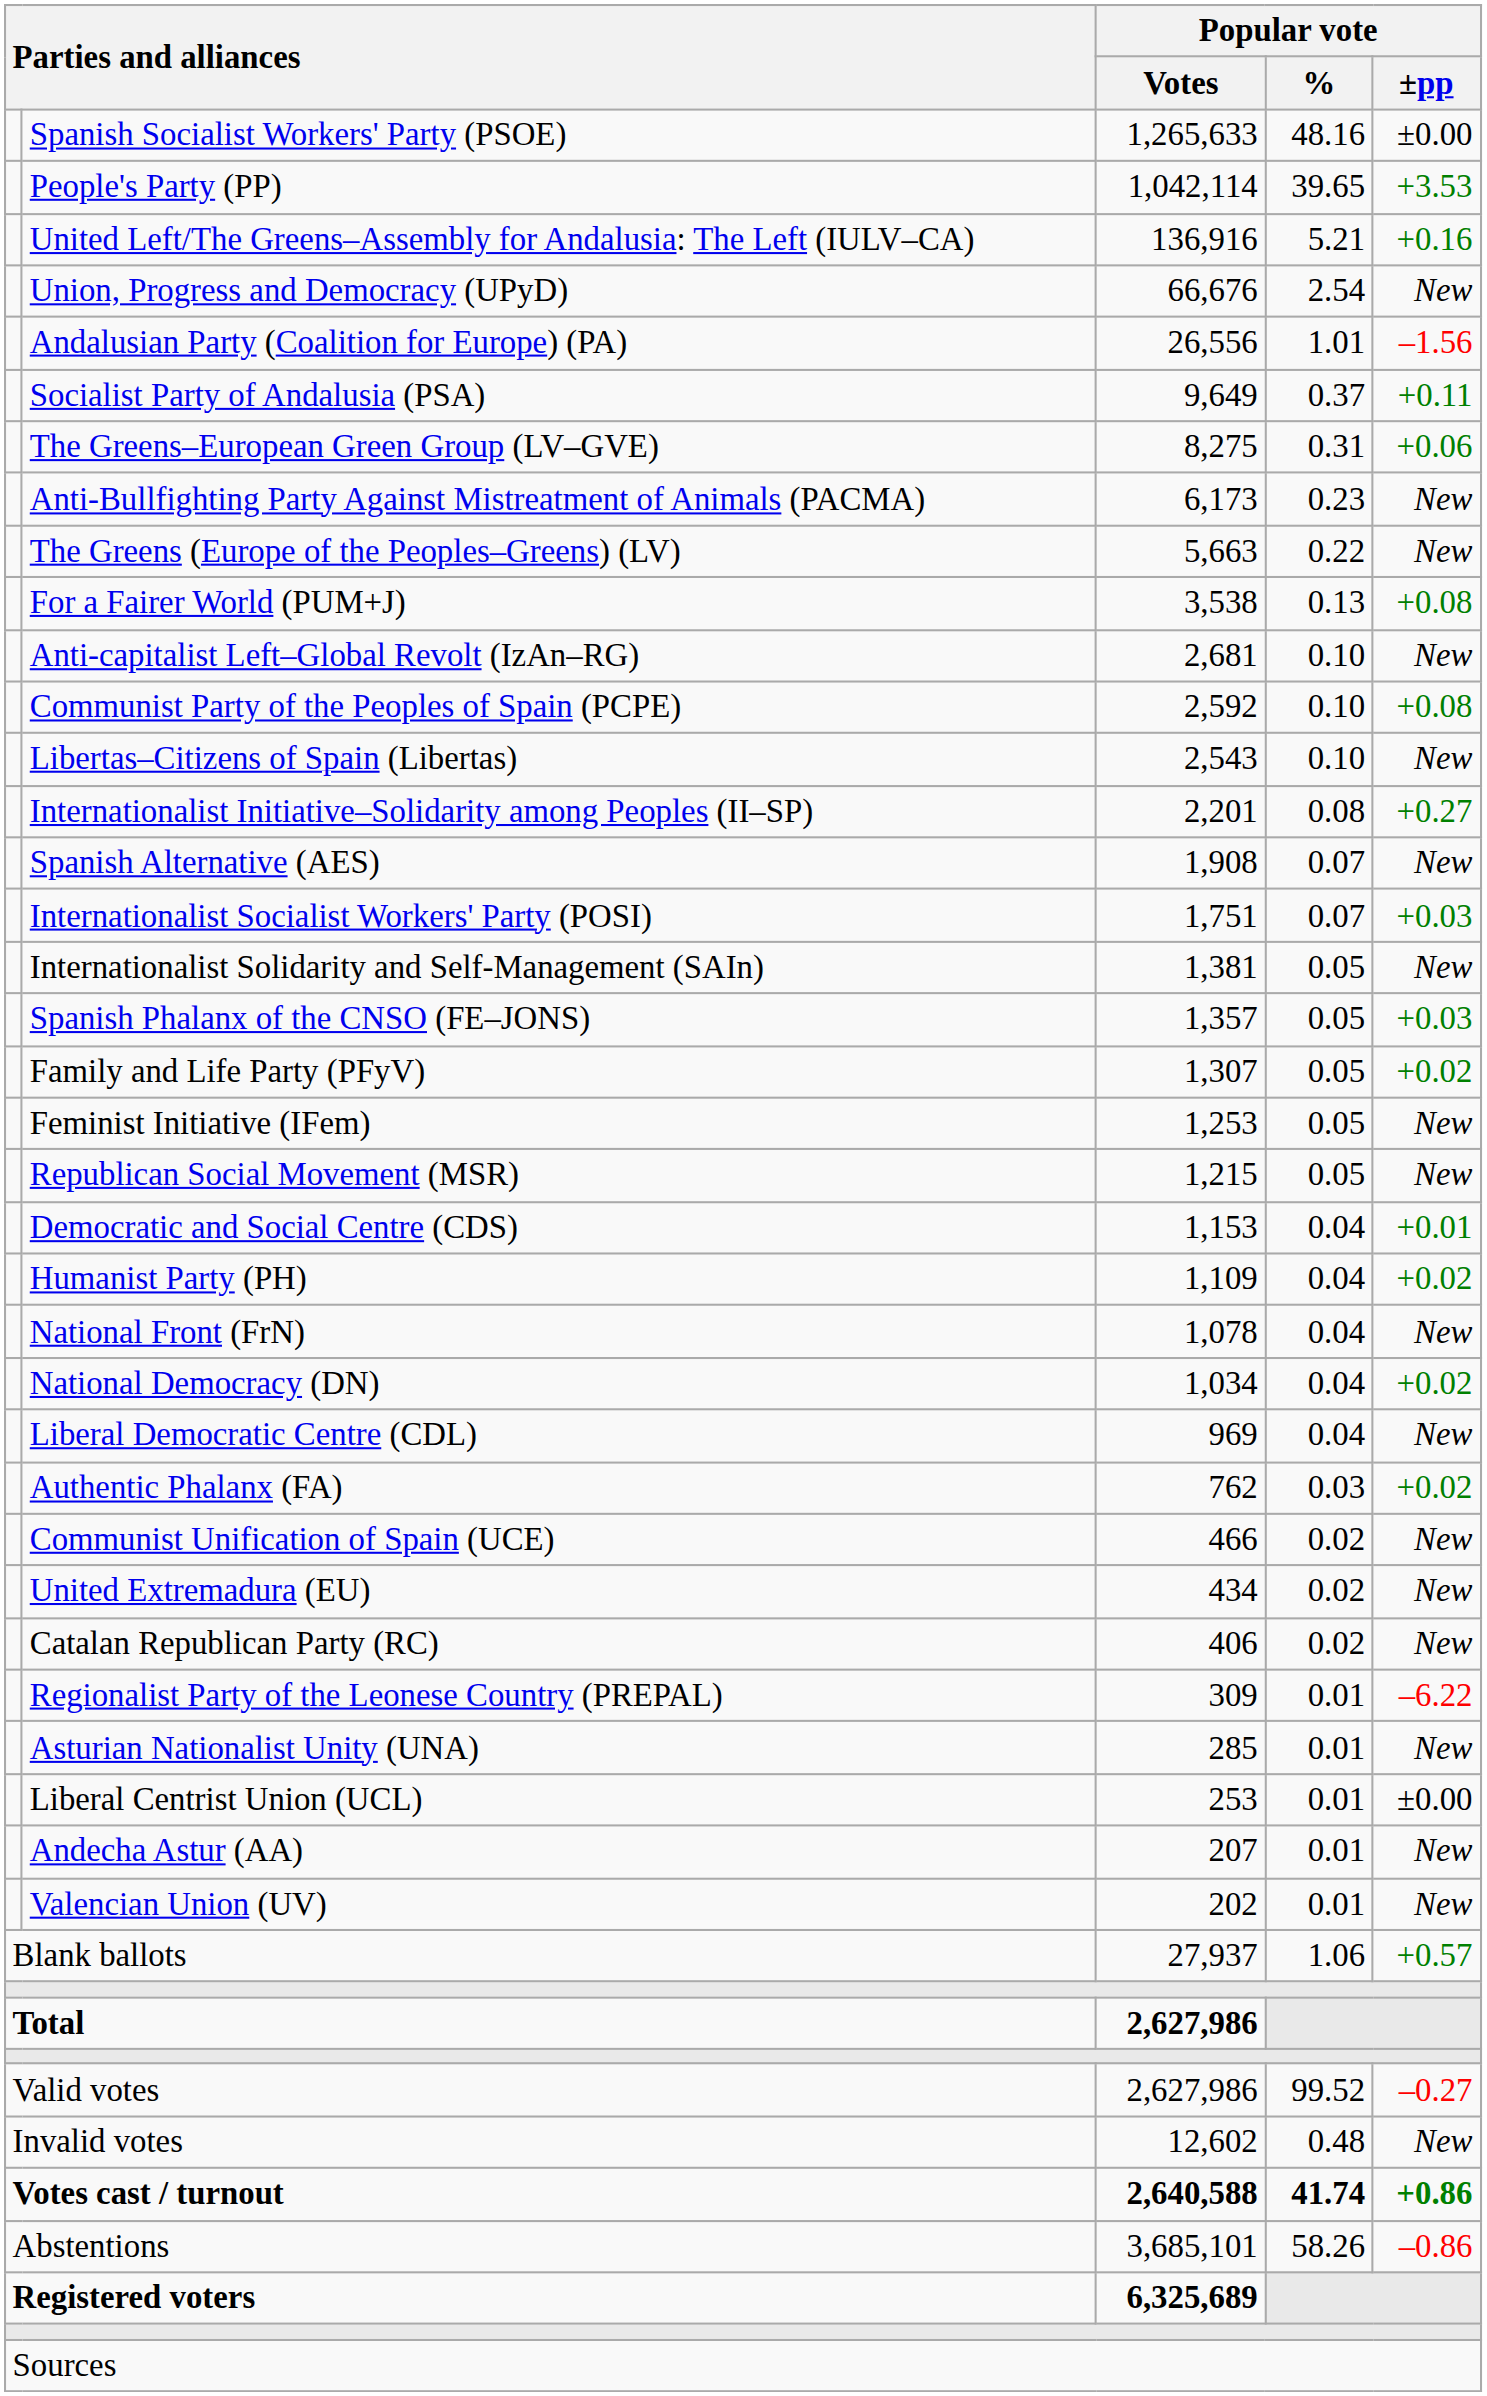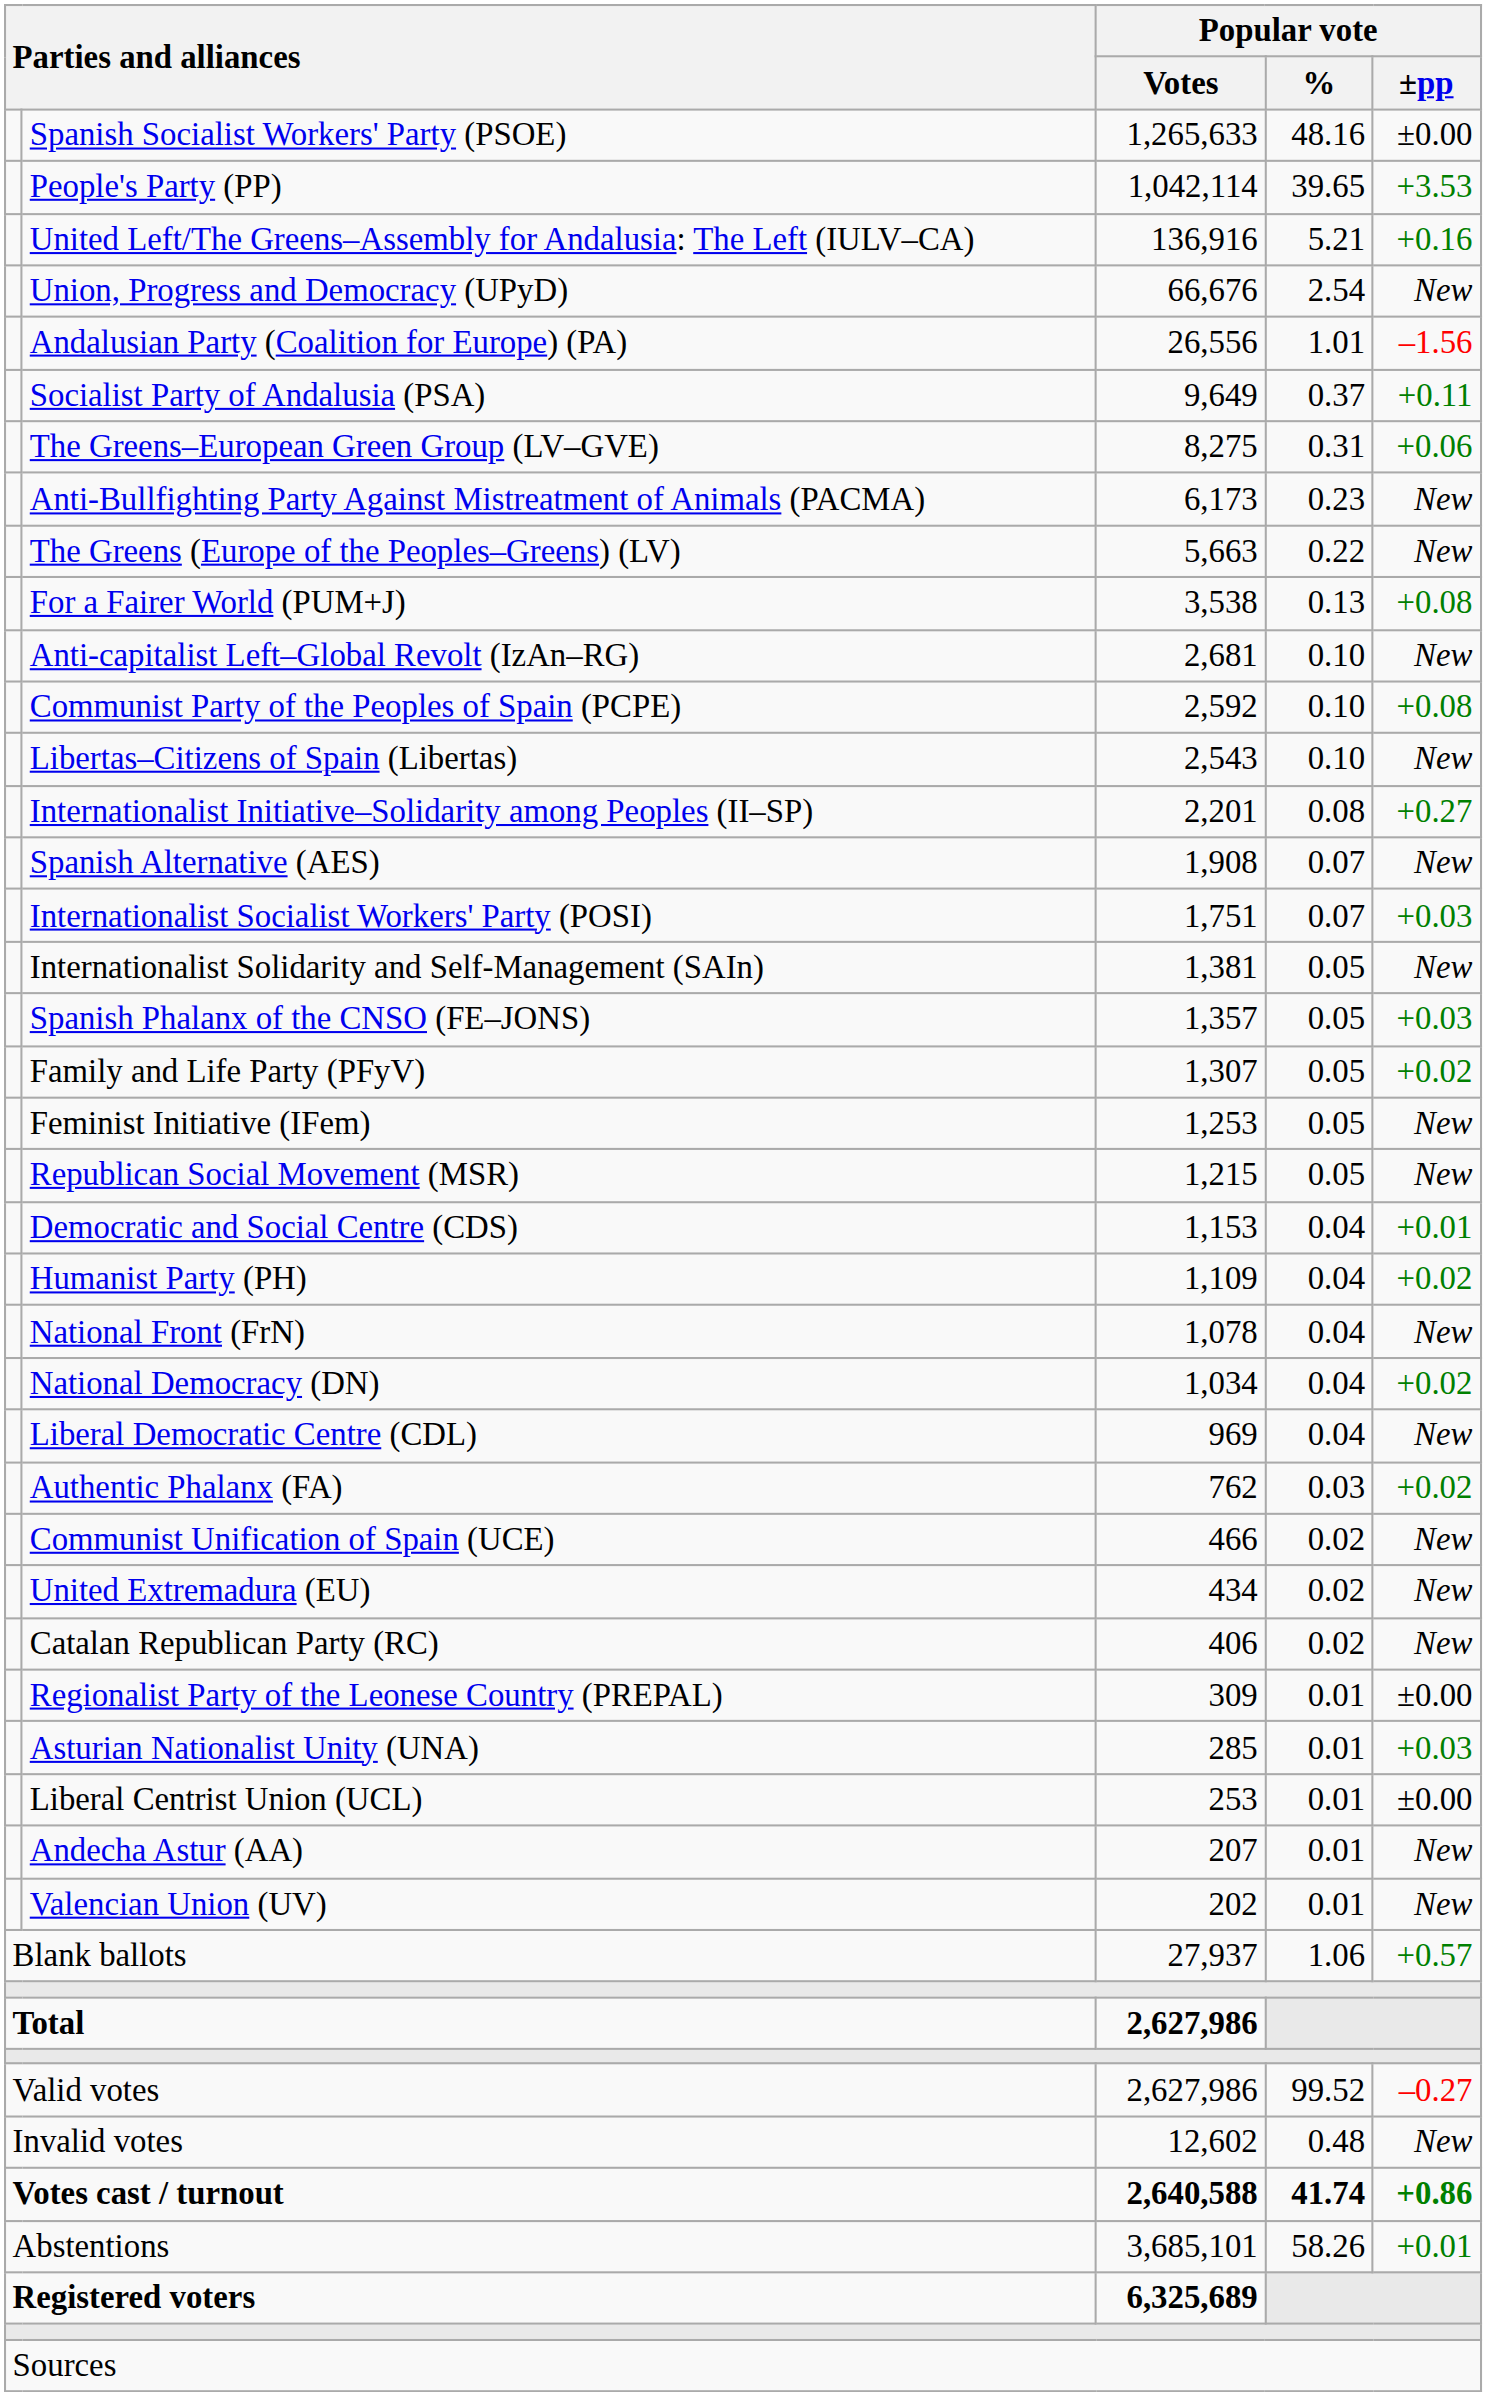(1436, 1695) –6.22 -> (1435, 1695) ±0.00
(1443, 1747) New -> (1434, 1747) +0.03
(1436, 2245) –0.86 -> (1434, 2245) +0.01
